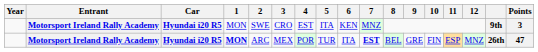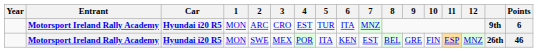(260, 25) SWE -> (259, 25) ARC
(327, 25) ITA -> (326, 25) TUR
(349, 25) KEN -> (348, 25) ITA
(520, 25) 3 -> (519, 25) 6
(236, 39) bold -> (236, 39) normal
(260, 39) ARC -> (259, 39) SWE
(327, 39) TUR -> (326, 39) ITA
(349, 39) ITA -> (348, 39) KEN
(371, 39) bold -> (370, 39) normal
(520, 39) 47 -> (519, 39) 46
